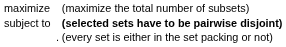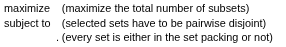(172, 23) bold -> (164, 23) normal
